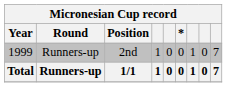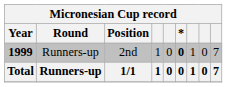(20, 52) normal -> (20, 52) bold
(181, 52) normal -> (181, 52) bold
